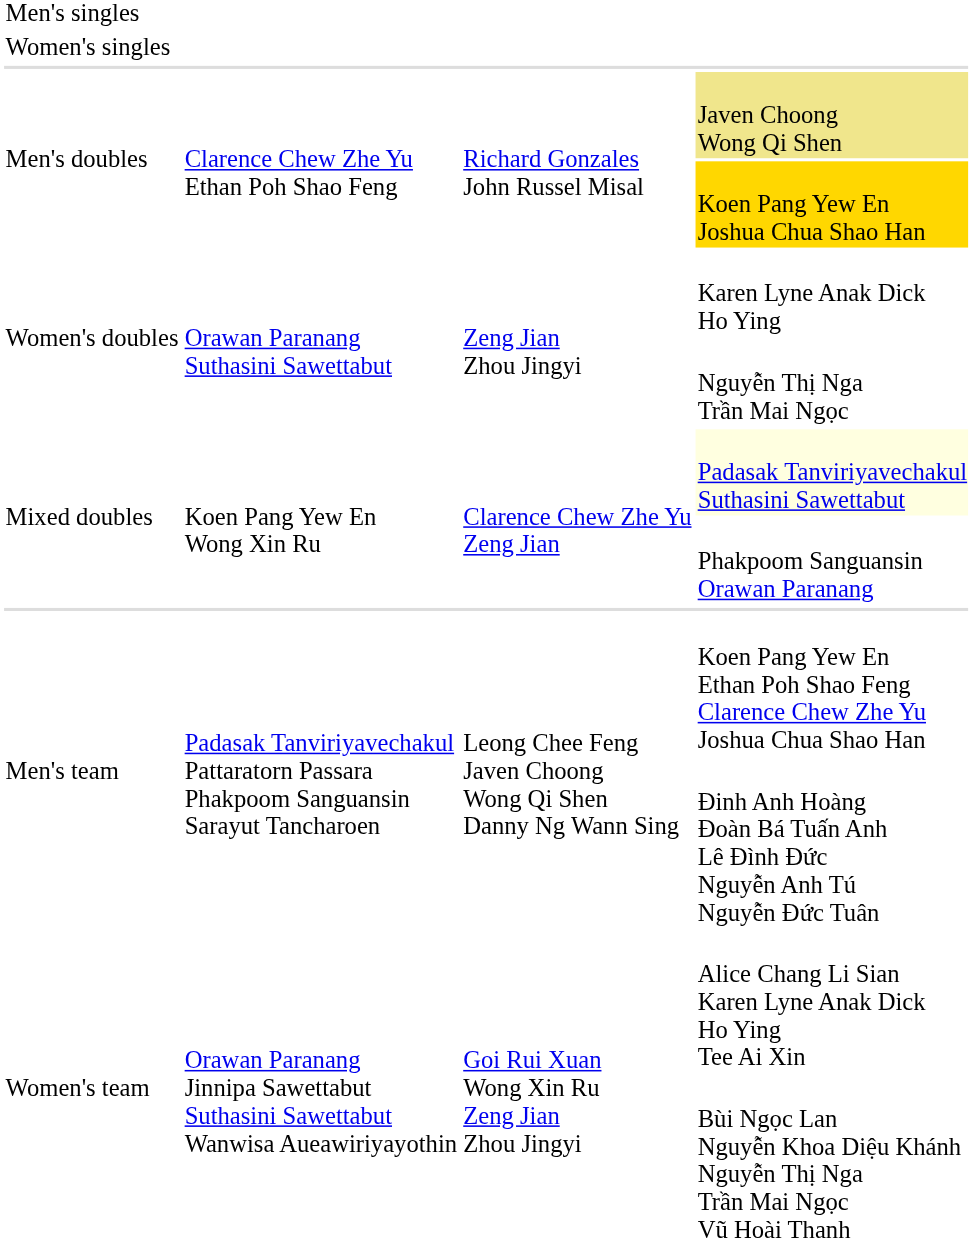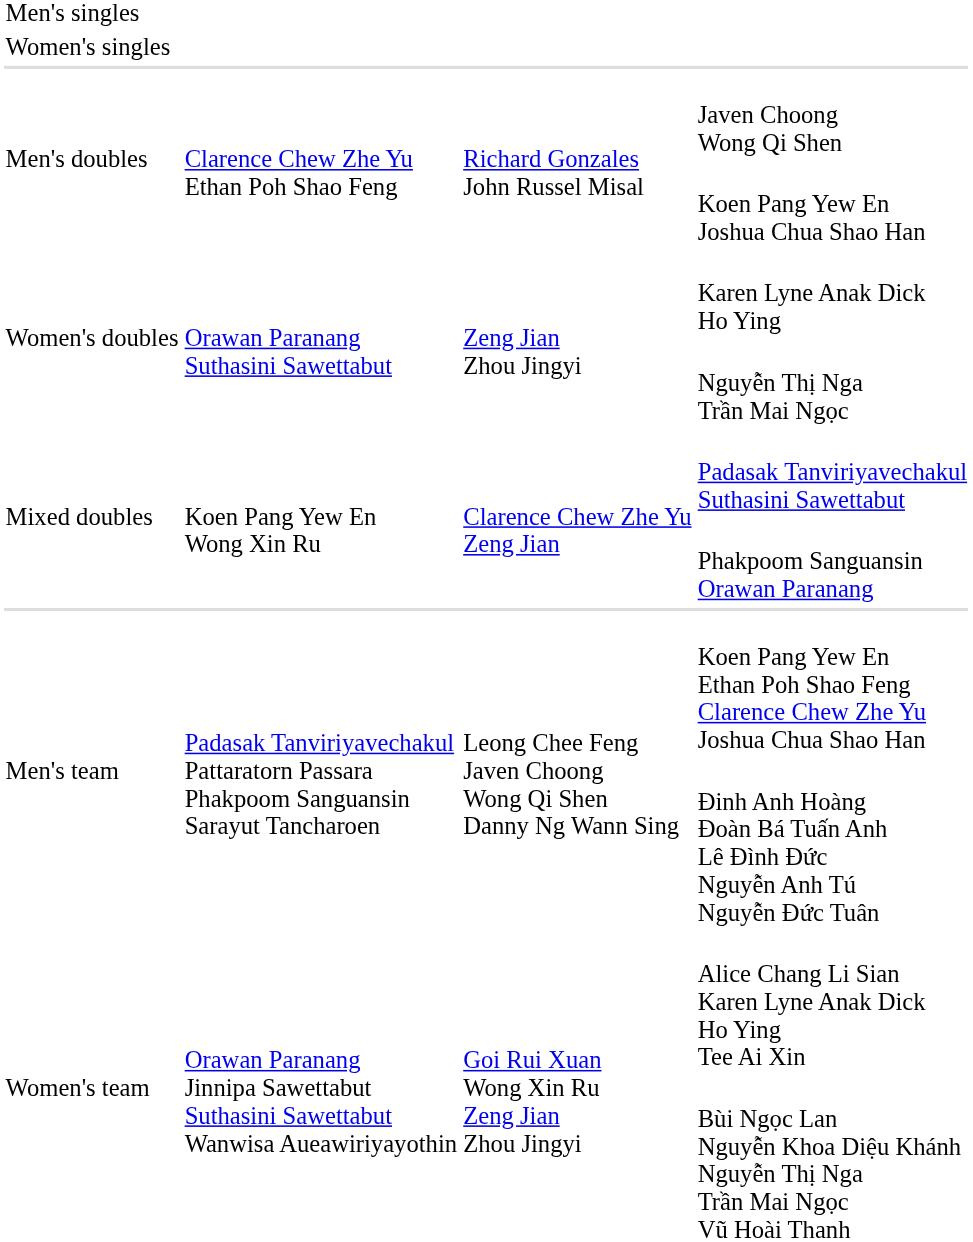(770, 128) khaki background -> (770, 128) no background
(812, 218) gold background -> (812, 218) no background
(832, 485) lightyellow background -> (832, 485) no background
